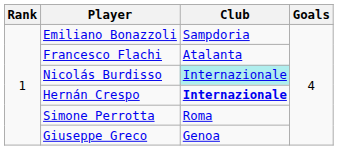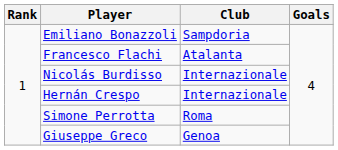(235, 75) paleturquoise background -> (235, 75) no background
(235, 95) bold -> (235, 95) normal
